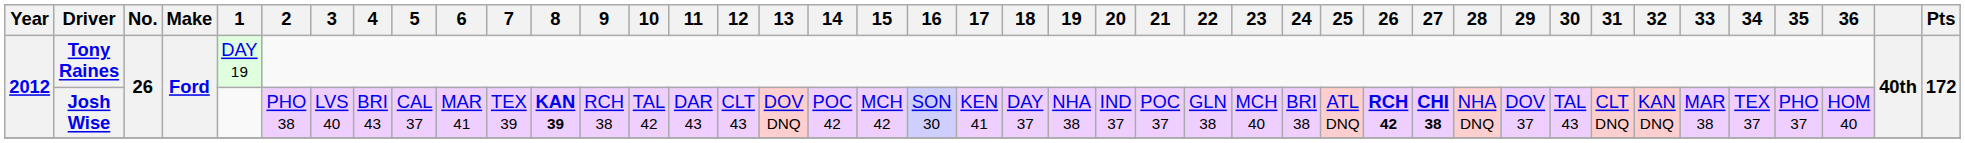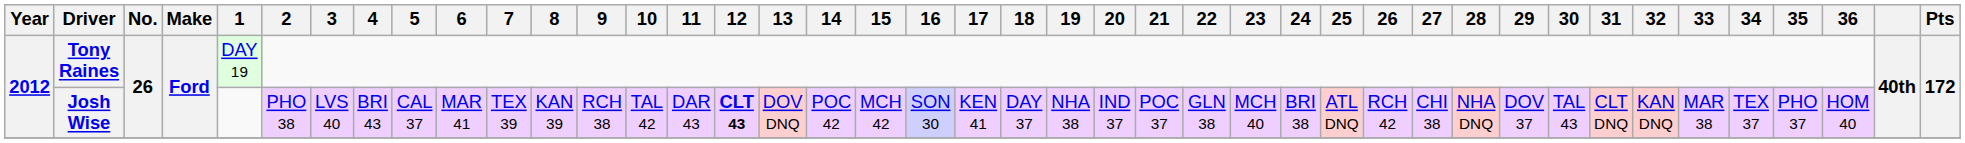(555, 113) bold -> (554, 112) normal
(738, 112) normal -> (737, 113) bold
(1388, 113) bold -> (1387, 112) normal
(1433, 113) bold -> (1432, 112) normal
